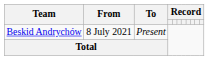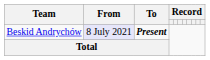(109, 32) no background -> (109, 32) lavender background
(151, 32) normal -> (151, 32) bold
